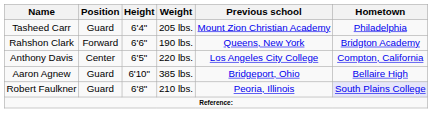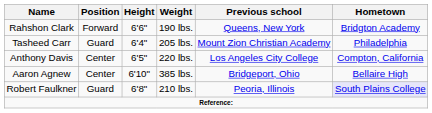rows swapped: (42, 27) <-> (42, 43)
(100, 74) Guard -> (100, 74) Center
